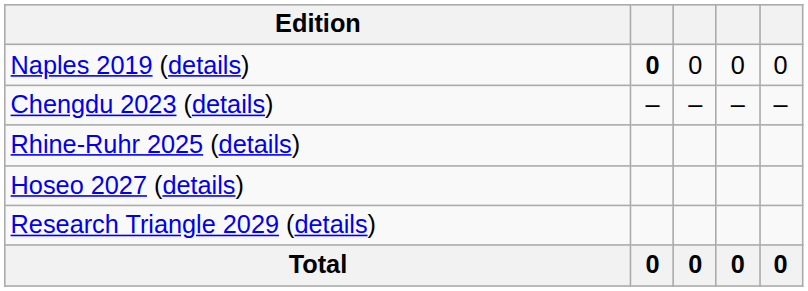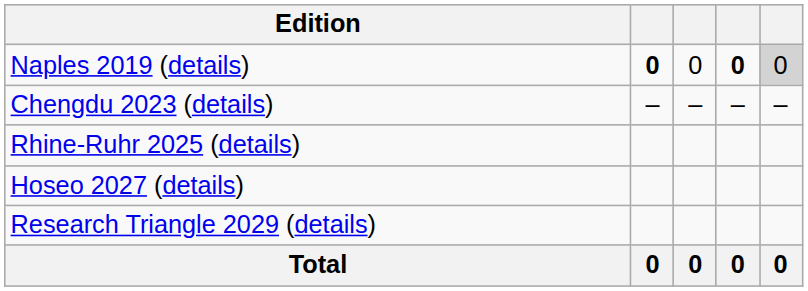(738, 64) normal -> (738, 64) bold
(781, 64) no background -> (781, 64) lightgrey background
